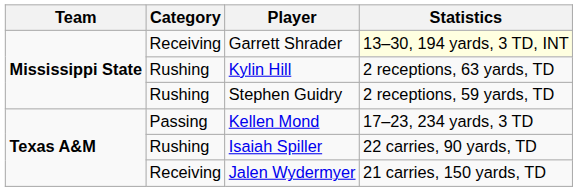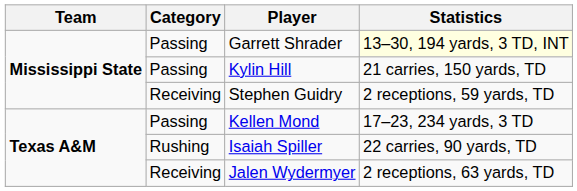(185, 43) Receiving -> (179, 43) Passing
(179, 69) Rushing -> (179, 69) Passing
(459, 69) 2 receptions, 63 yards, TD -> (455, 69) 21 carries, 150 yards, TD
(179, 95) Rushing -> (185, 95) Receiving
(455, 173) 21 carries, 150 yards, TD -> (459, 173) 2 receptions, 63 yards, TD
